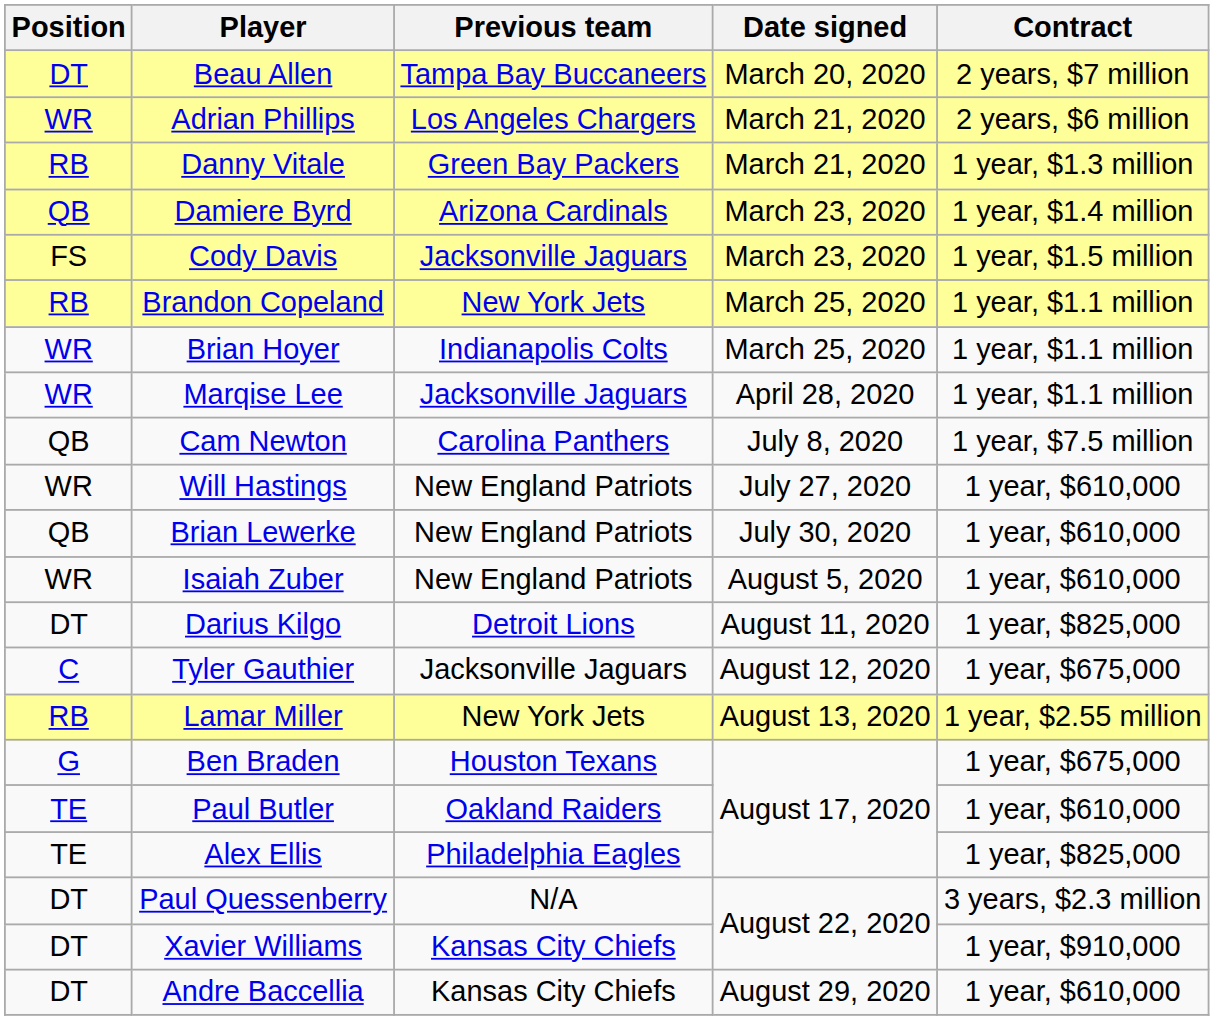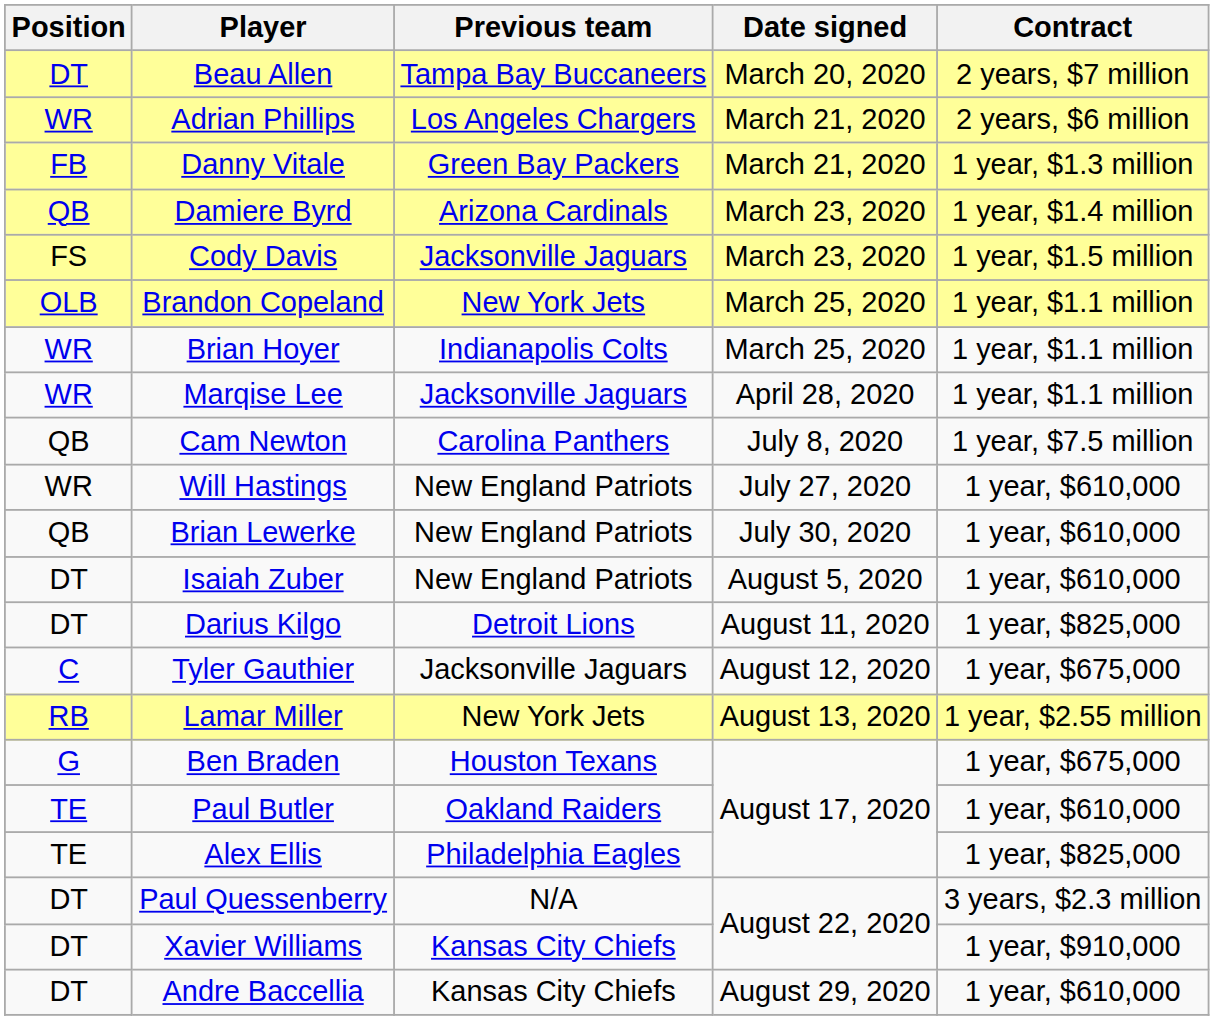(69, 165) RB -> (69, 165) FB
(69, 303) RB -> (69, 303) OLB
(69, 578) WR -> (69, 578) DT
